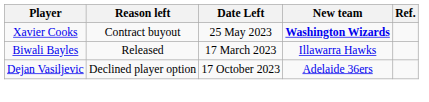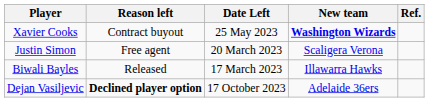+ row: (45, 50)
(143, 69) normal -> (145, 87) bold
